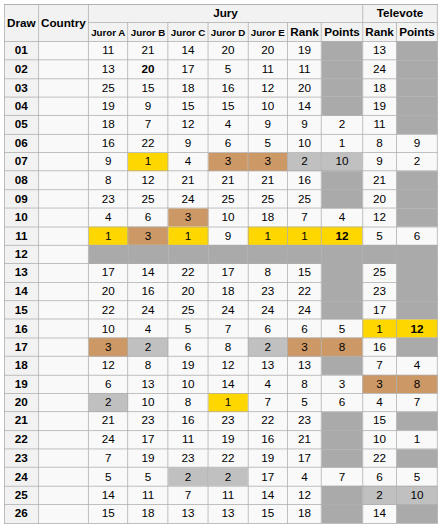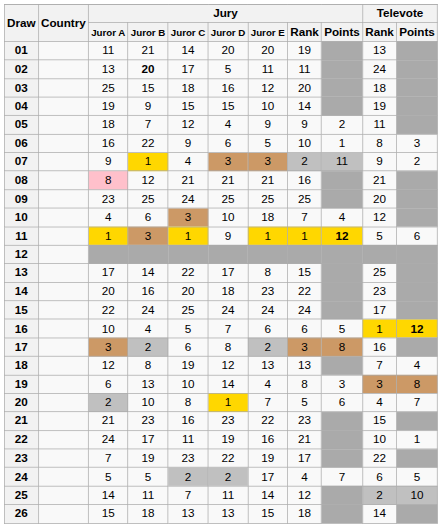(417, 143) 9 -> (417, 143) 3
(342, 161) 10 -> (342, 161) 11
(108, 180) no background -> (108, 180) pink background
